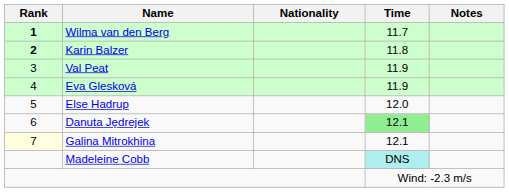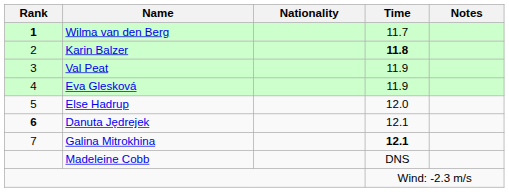(34, 50) bold -> (34, 50) normal
(397, 50) normal -> (397, 50) bold
(34, 123) normal -> (34, 123) bold
(397, 123) lightgreen background -> (397, 123) no background
(34, 141) lightyellow background -> (34, 141) no background
(397, 141) normal -> (397, 141) bold
(397, 159) paleturquoise background -> (397, 159) no background
